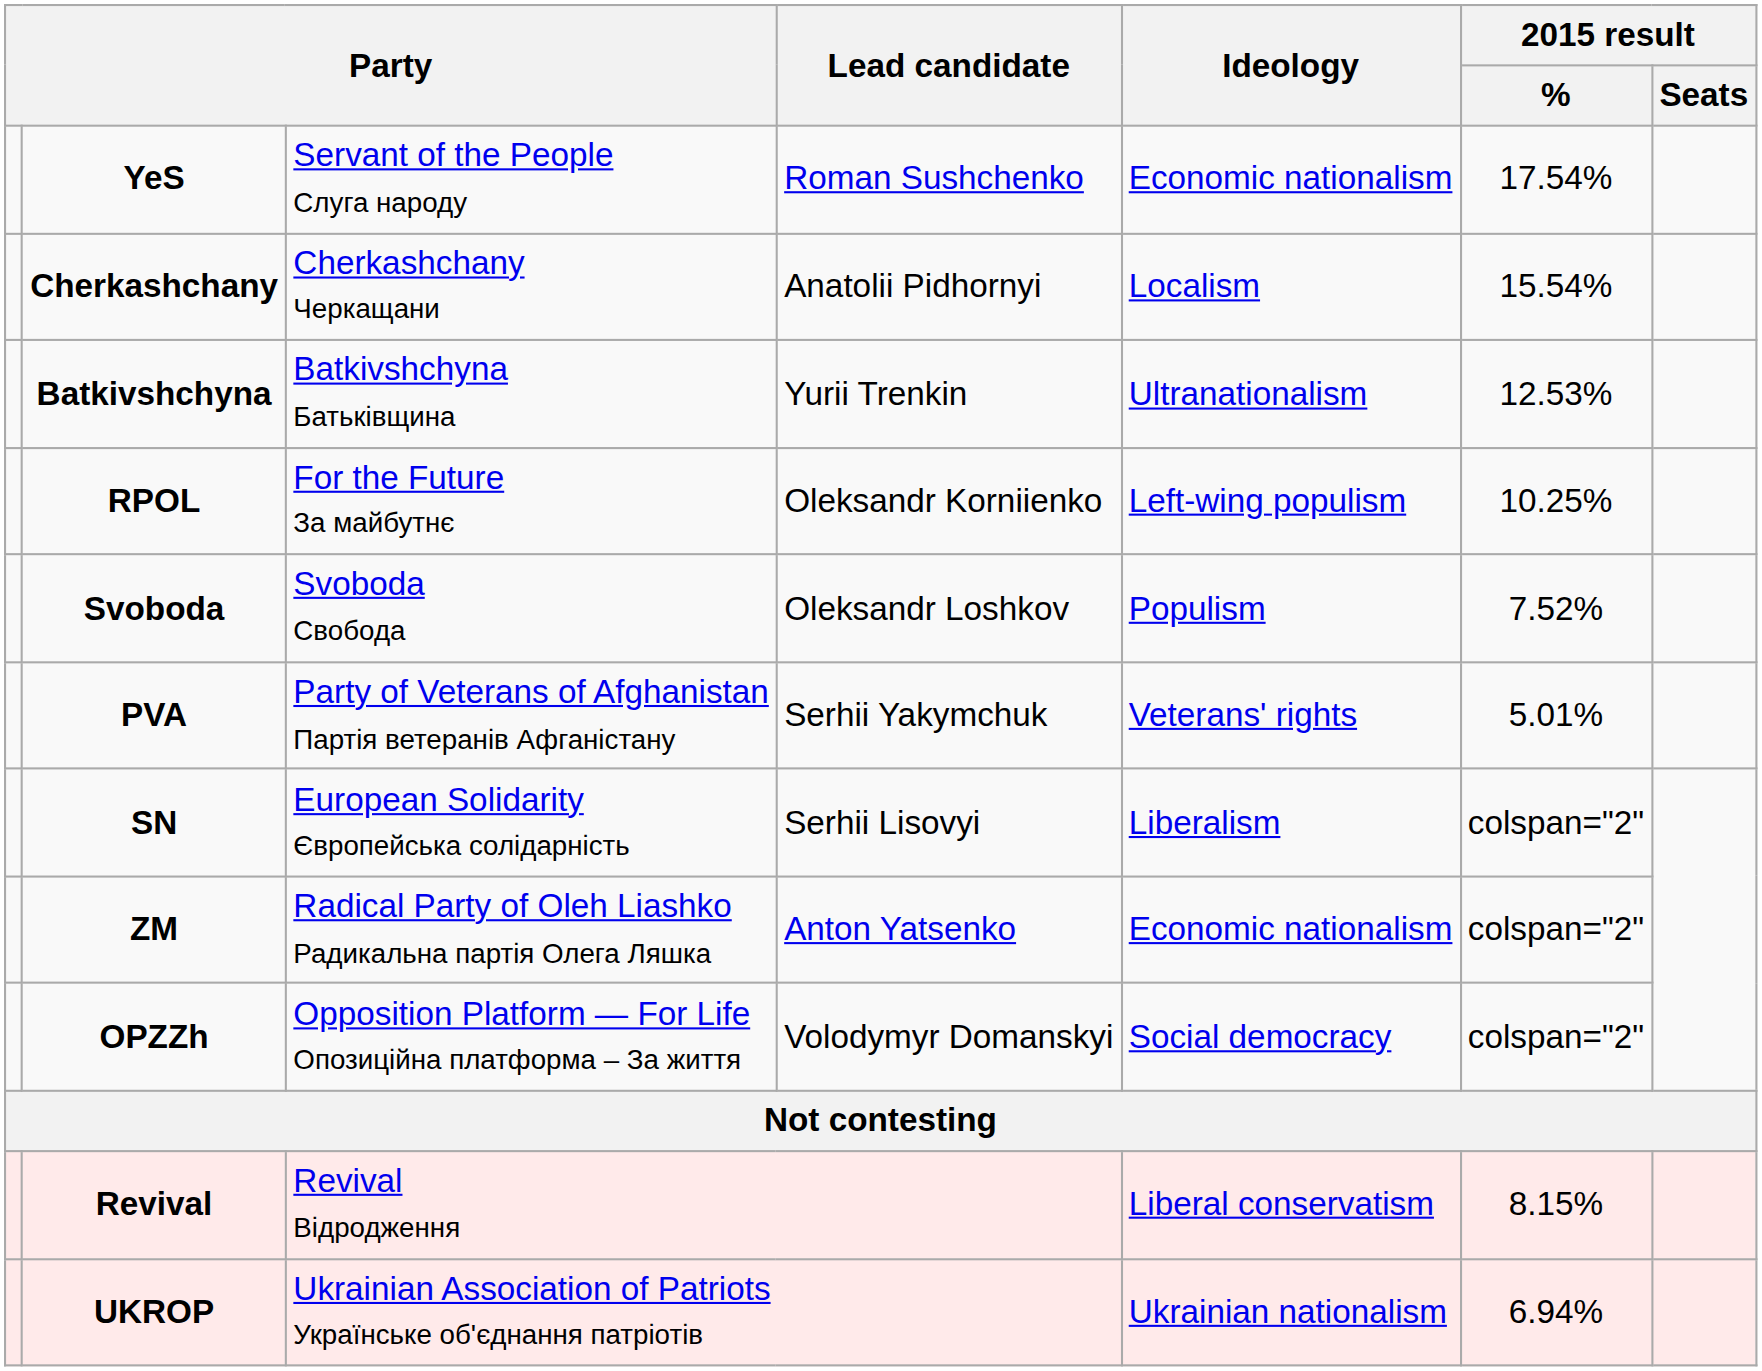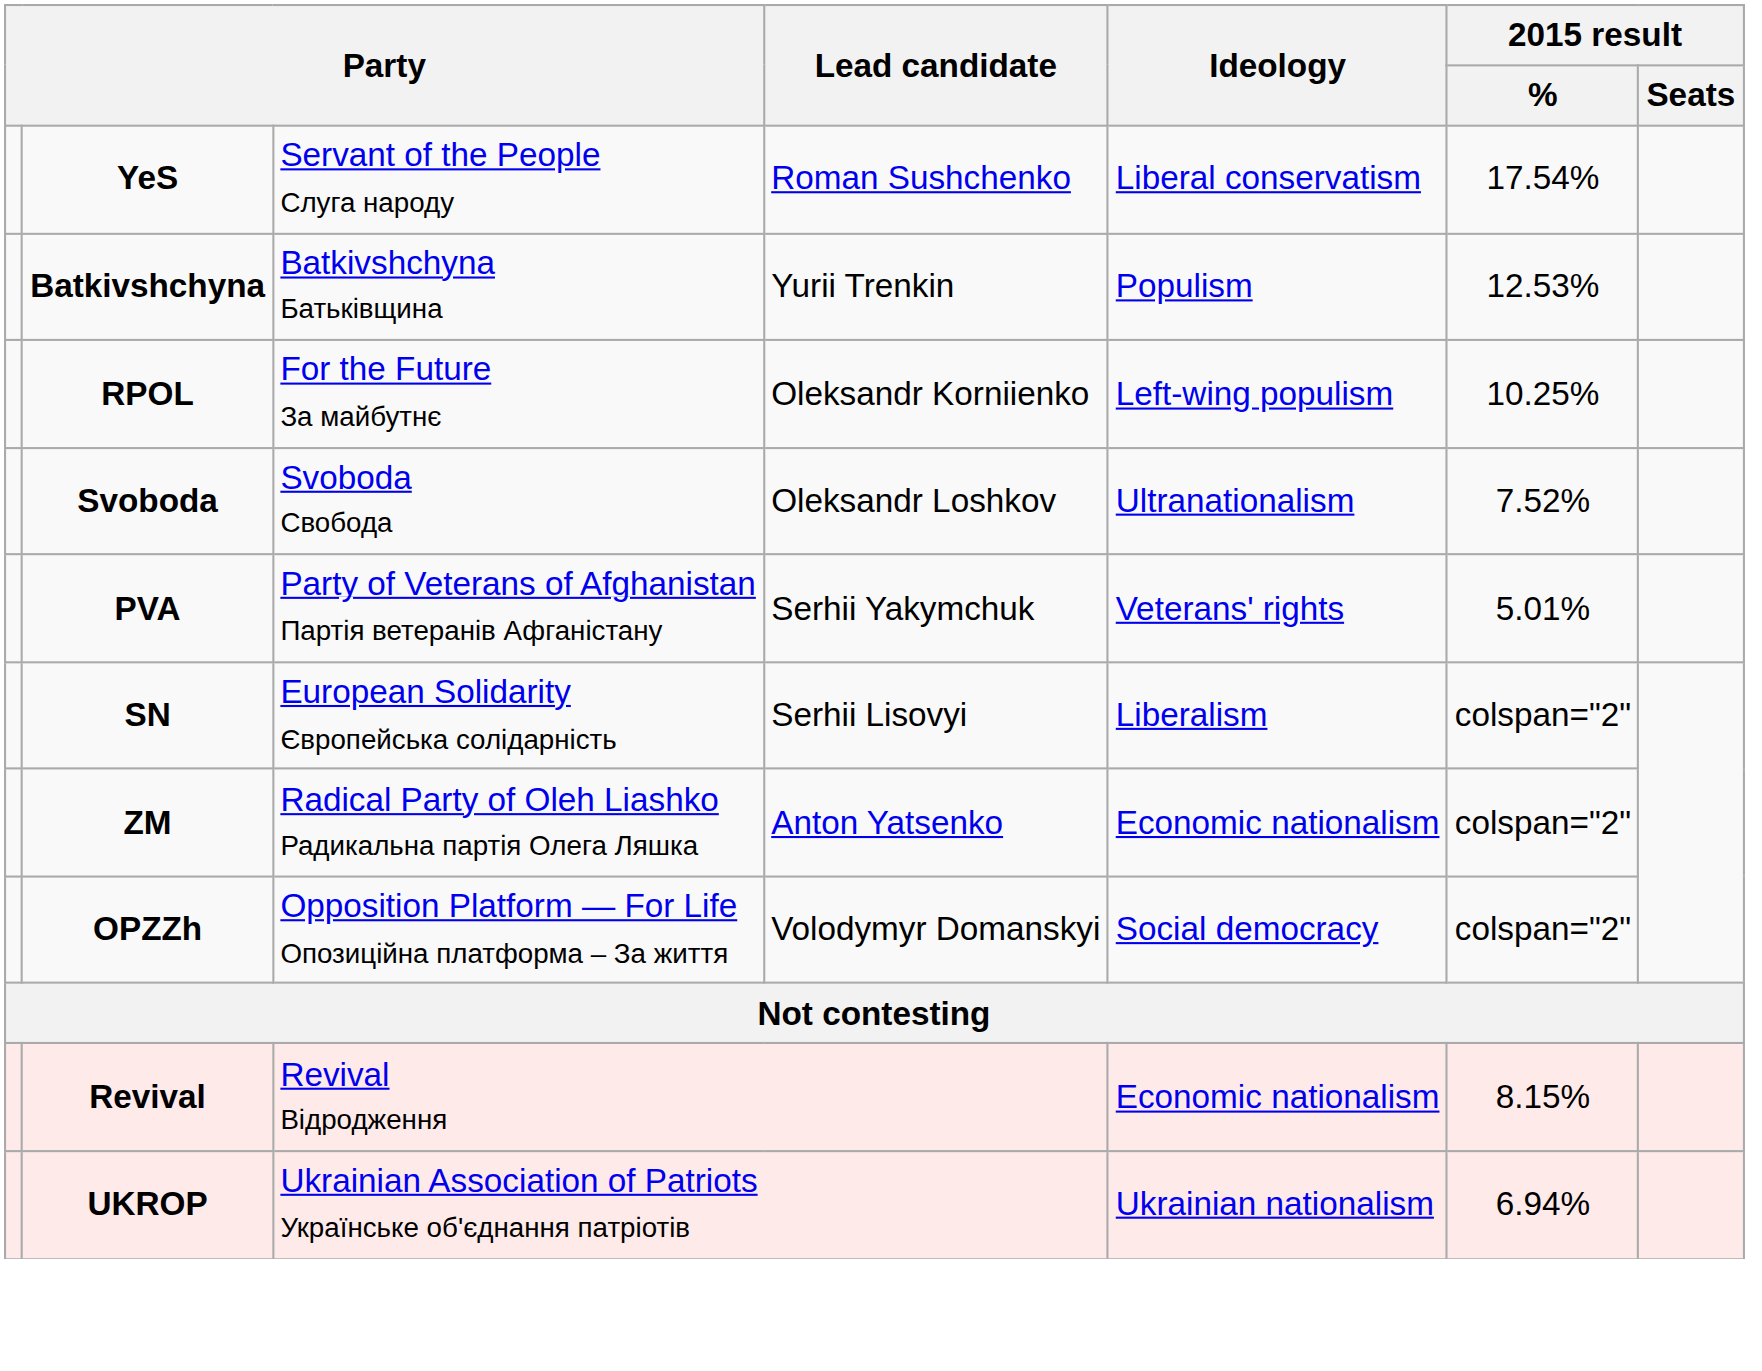(1291, 179) Economic nationalism -> (1268, 179) Liberal conservatism
- row: (154, 286)
(1248, 393) Ultranationalism -> (1184, 286) Populism
(1197, 608) Populism -> (1235, 500) Ultranationalism
(1281, 1204) Liberal conservatism -> (1278, 1097) Economic nationalism
